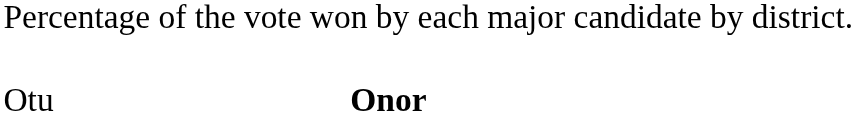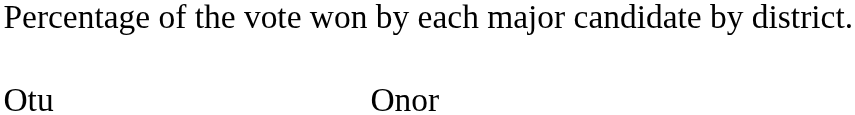(388, 100) bold -> (405, 100) normal
